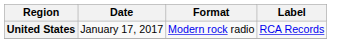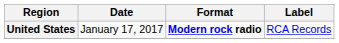(211, 30) normal -> (215, 30) bold
